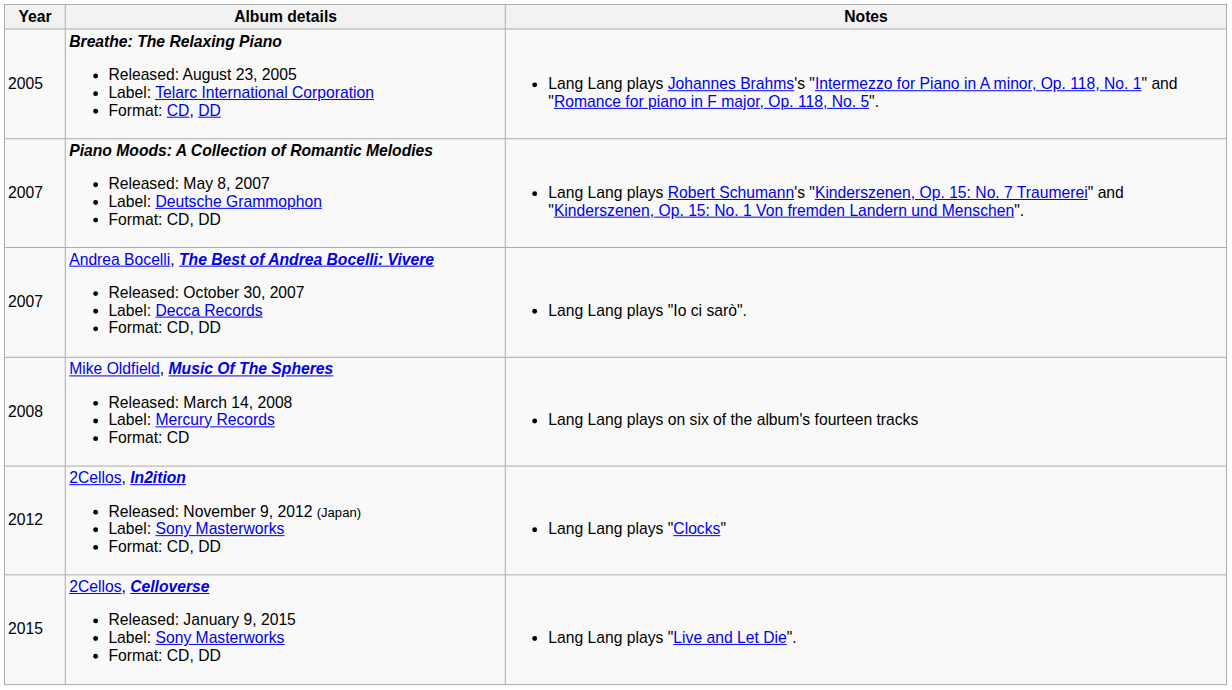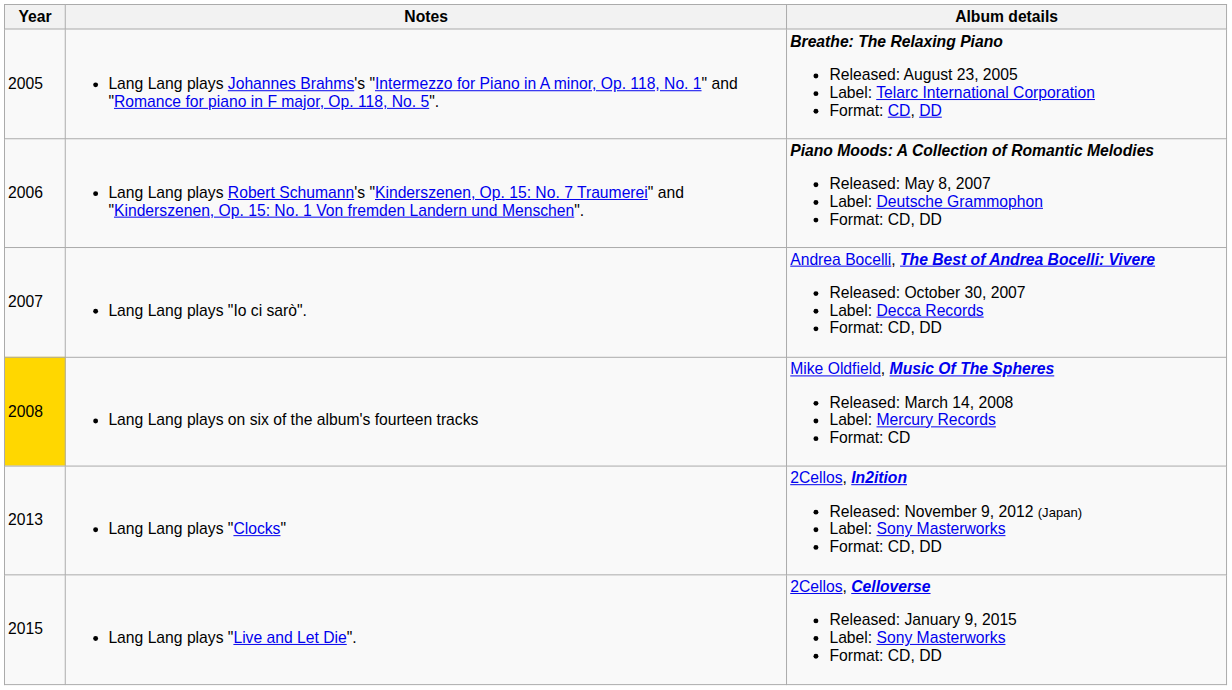columns swapped: (286, 16) <-> (866, 16)
(26, 193) 2007 -> (26, 193) 2006
(26, 411) no background -> (26, 411) gold background
(26, 520) 2012 -> (26, 520) 2013
